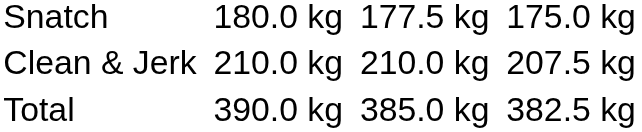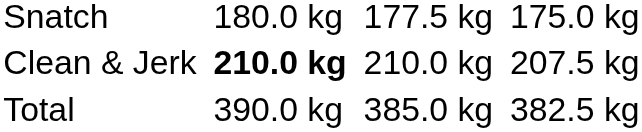(278, 63) normal -> (280, 63) bold
